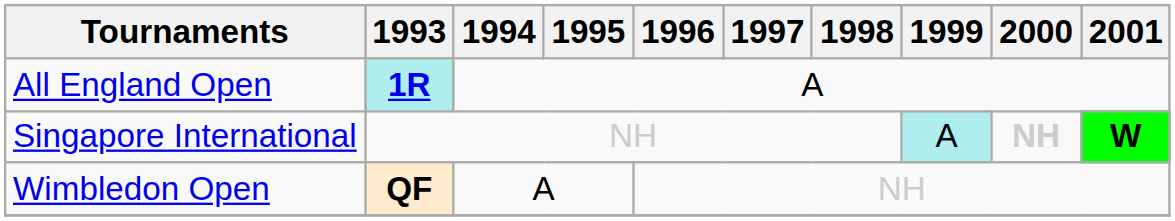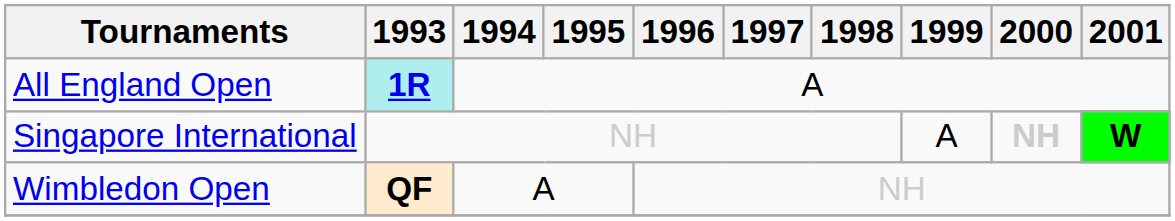(947, 137) paleturquoise background -> (947, 137) no background
